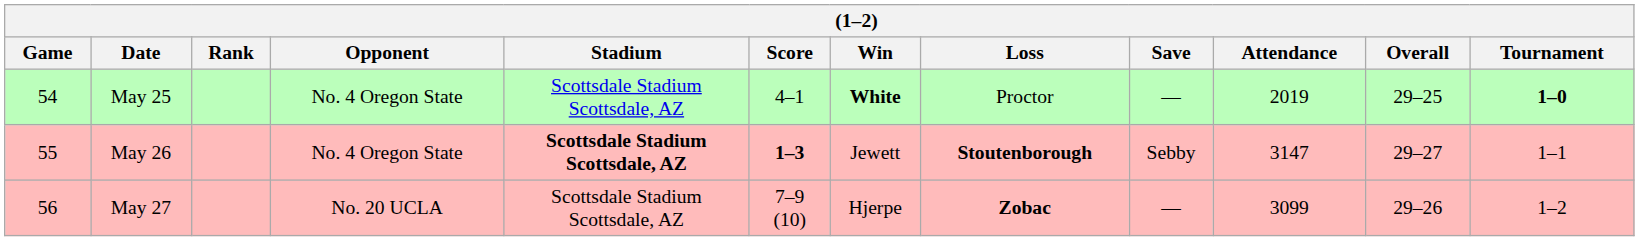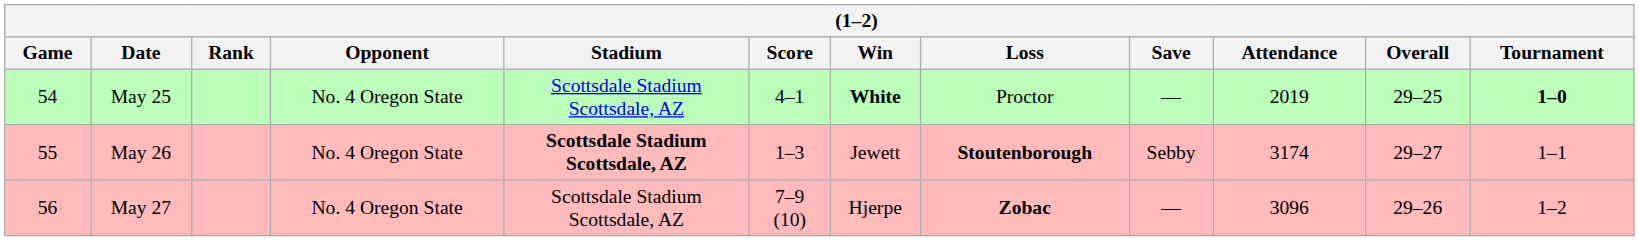(790, 152) bold -> (790, 152) normal
(1289, 152) 3147 -> (1289, 152) 3174
(387, 208) No. 20 UCLA -> (387, 208) No. 4 Oregon State
(1289, 208) 3099 -> (1289, 208) 3096
